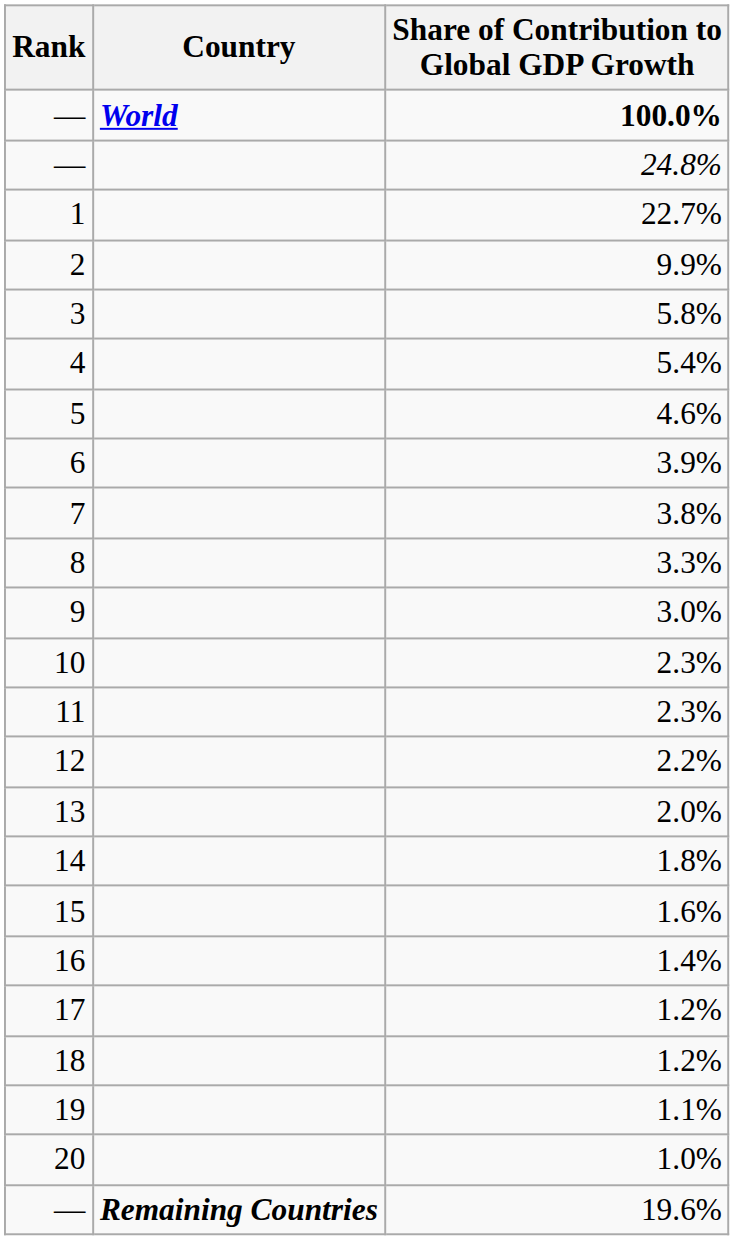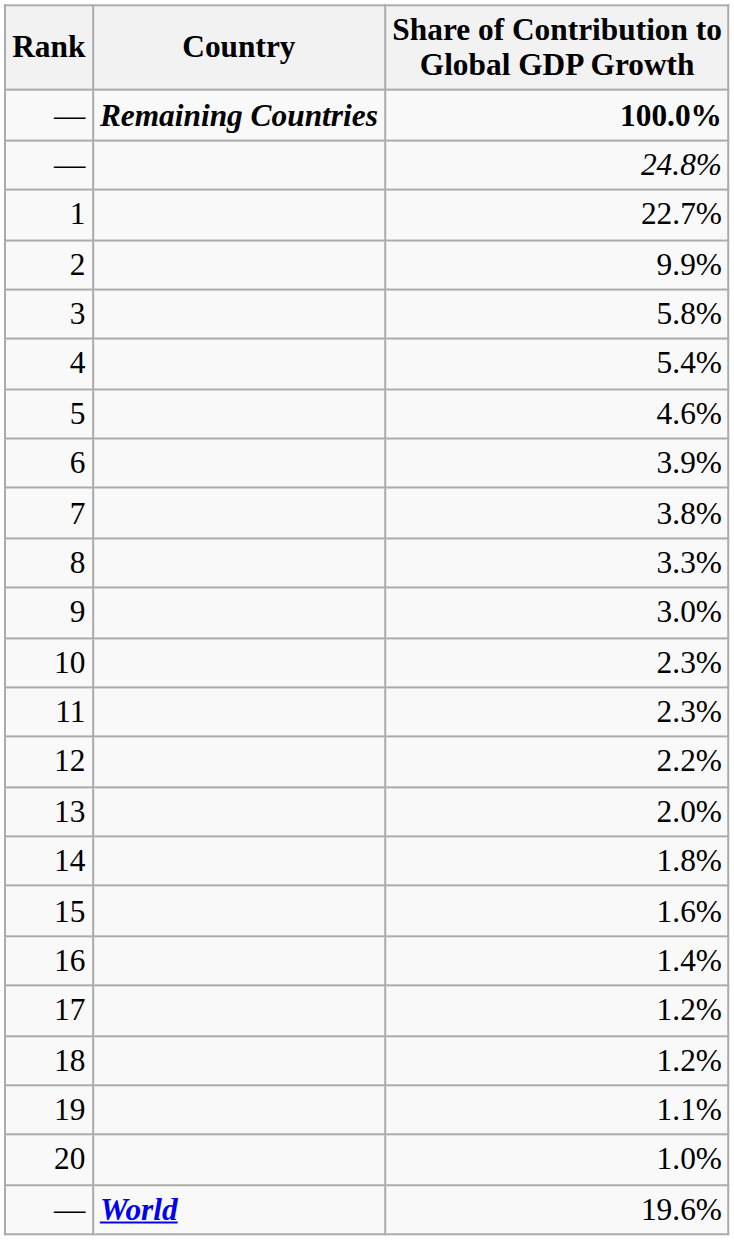(139, 114) World -> (239, 114) Remaining Countries
(239, 1208) Remaining Countries -> (139, 1208) World
